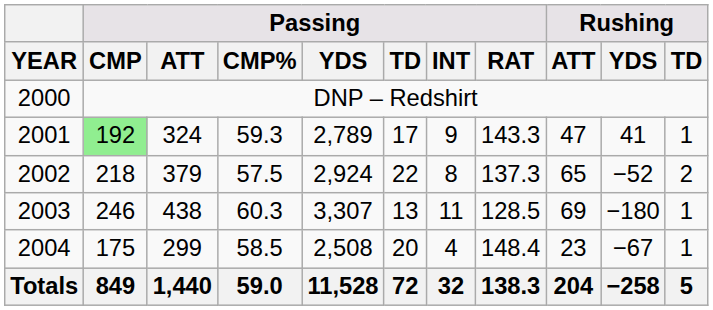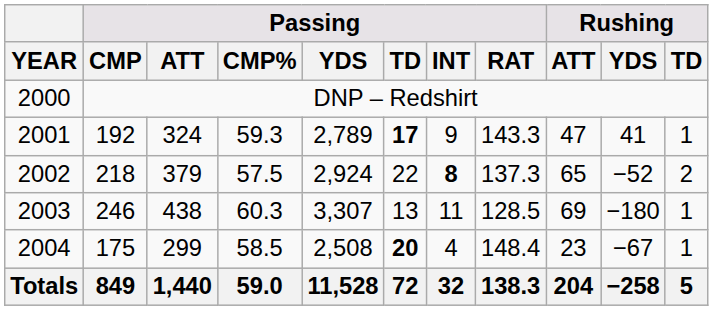(115, 135) lightgreen background -> (115, 135) no background
(405, 135) normal -> (405, 135) bold
(451, 173) normal -> (451, 173) bold
(405, 248) normal -> (405, 248) bold
